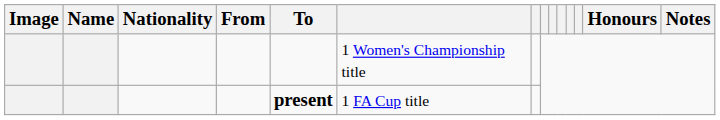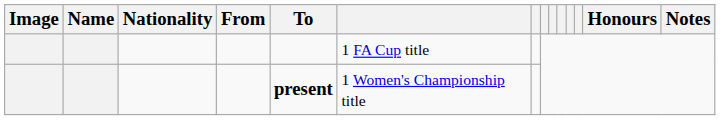(423, 60) 1 Women's Championship title -> (385, 50) 1 FA Cup title
(385, 100) 1 FA Cup title -> (423, 90) 1 Women's Championship title
